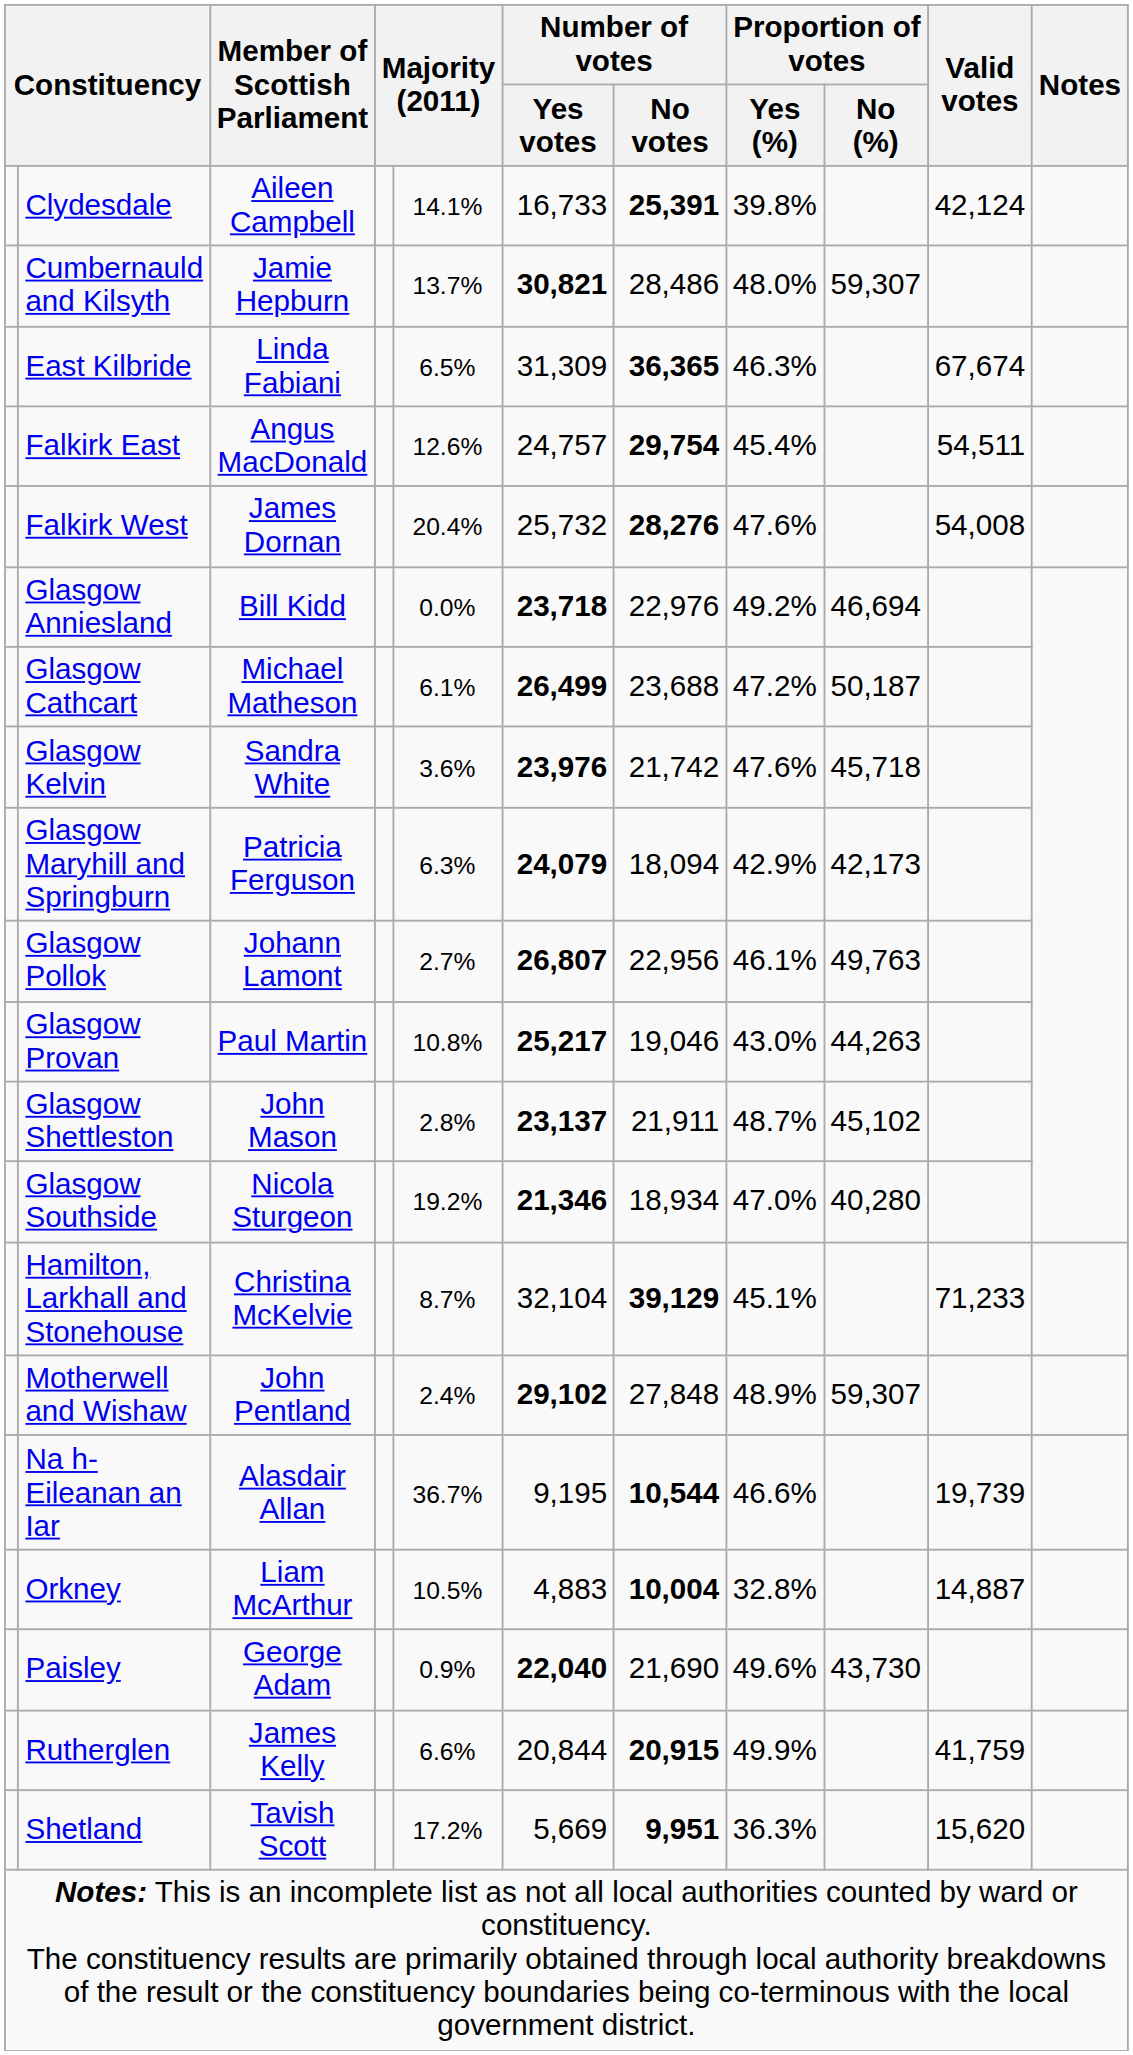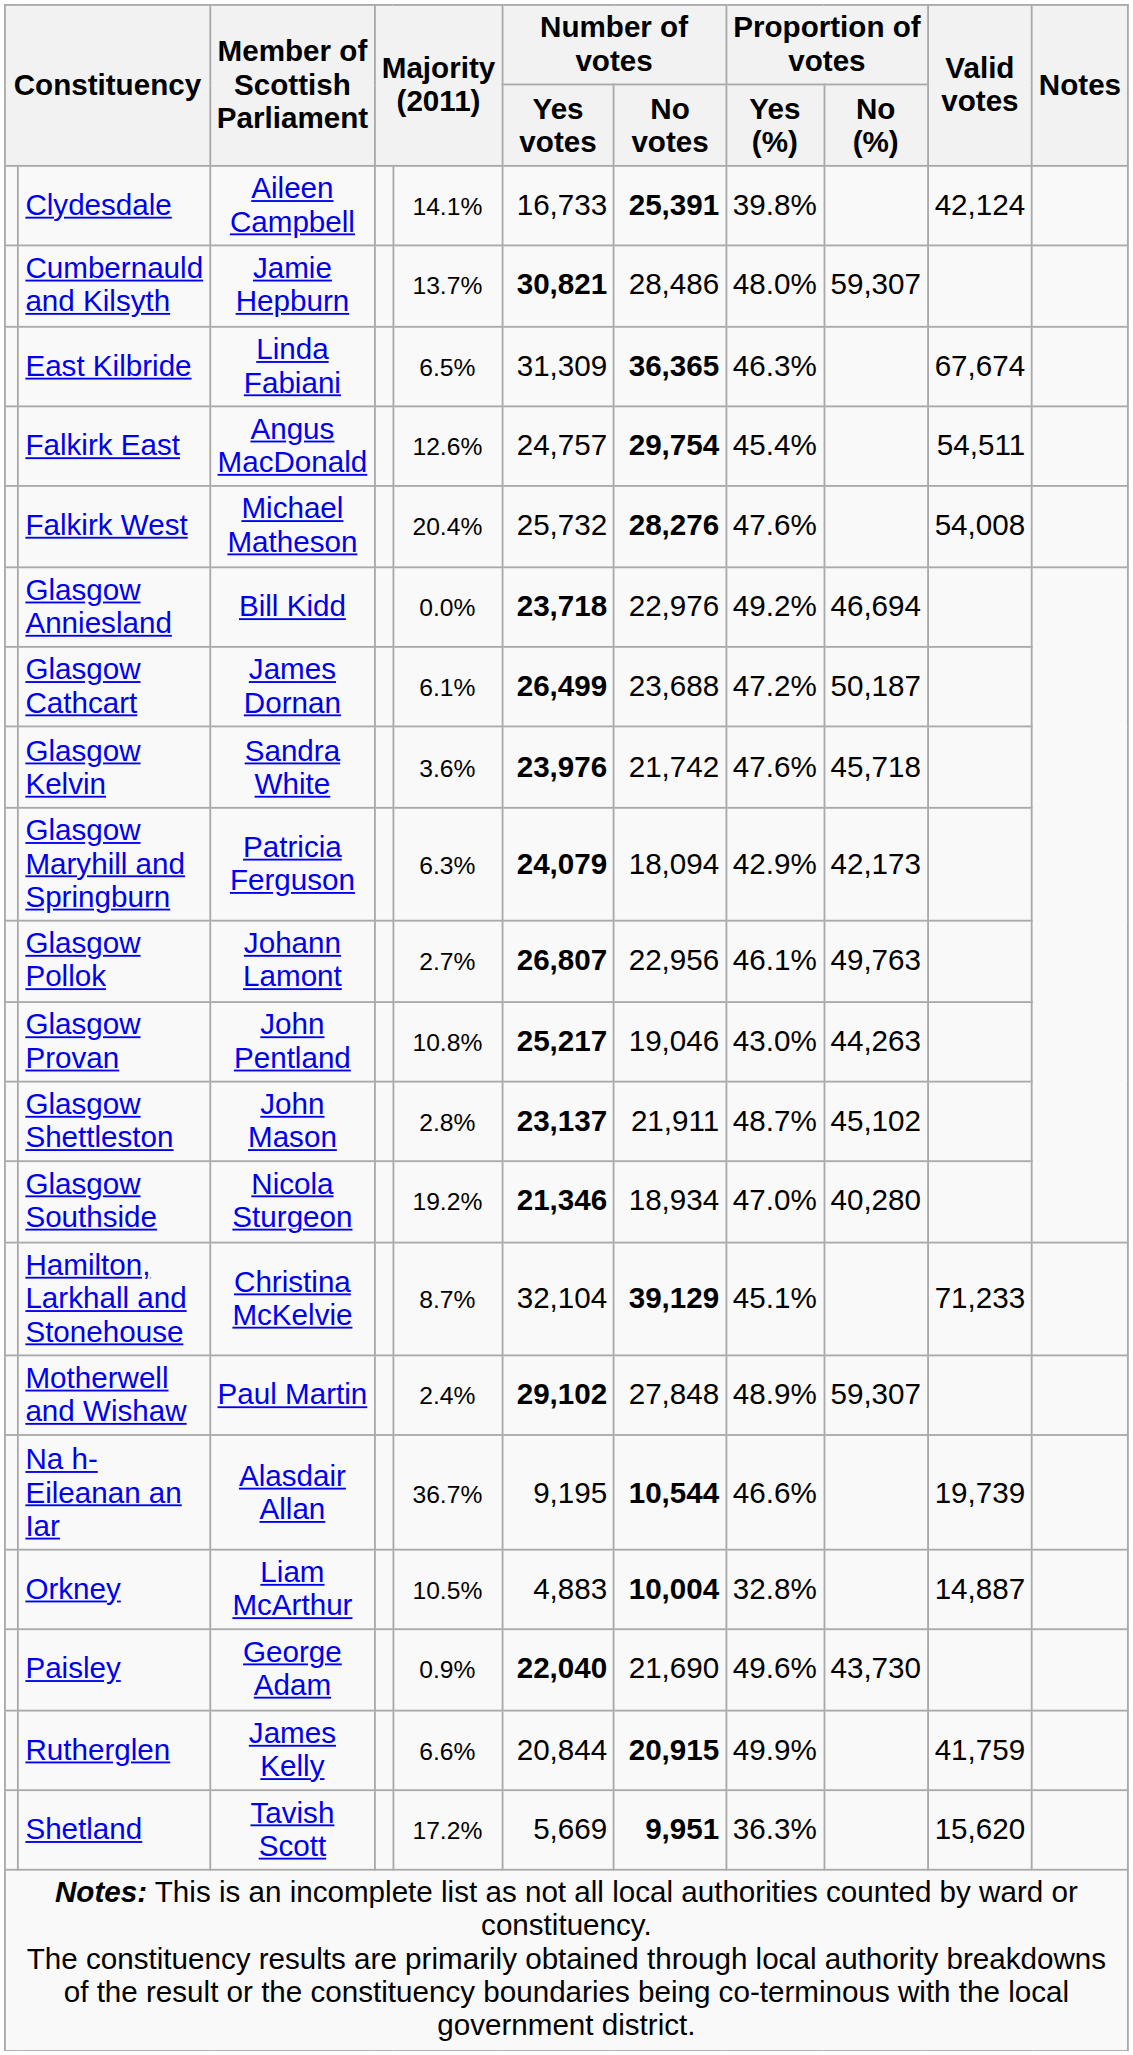(292, 526) James Dornan -> (292, 526) Michael Matheson
(292, 686) Michael Matheson -> (292, 686) James Dornan
(292, 1040) Paul Martin -> (292, 1040) John Pentland
(292, 1395) John Pentland -> (292, 1395) Paul Martin
